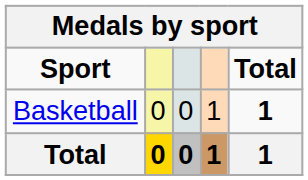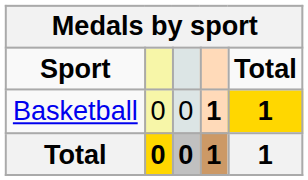(214, 112) normal -> (214, 112) bold
(265, 112) no background -> (265, 112) gold background
